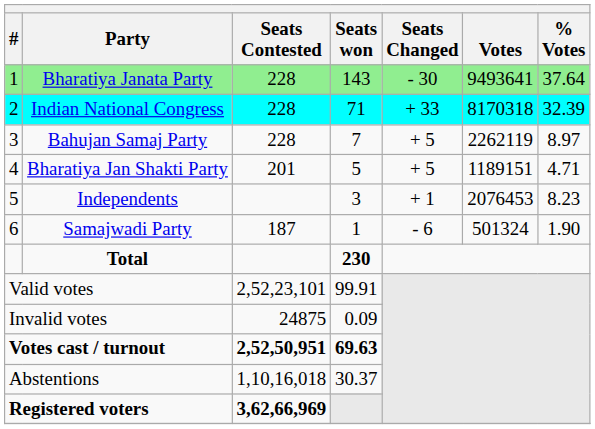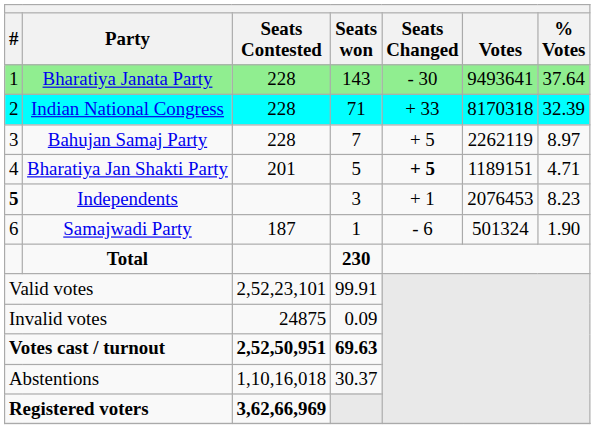(422, 169) normal -> (422, 169) bold
(14, 199) normal -> (14, 199) bold
